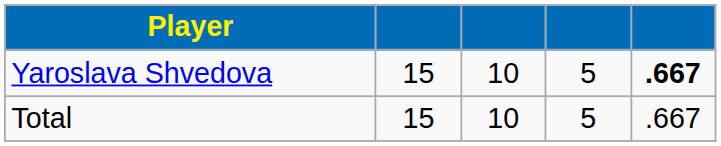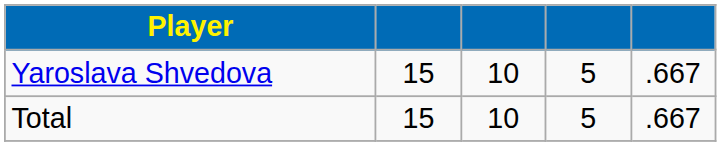(673, 72) bold -> (673, 72) normal
